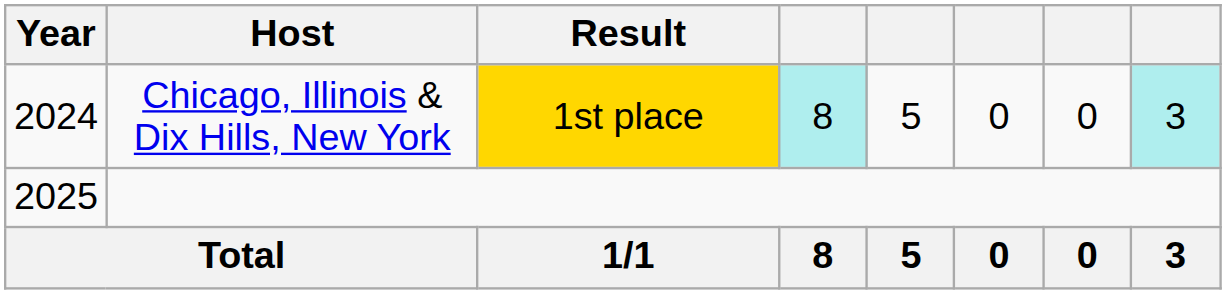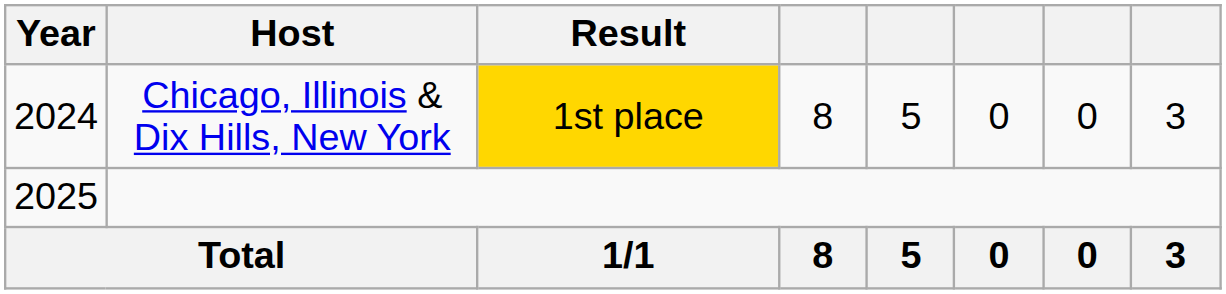(823, 115) paleturquoise background -> (823, 115) no background
(1176, 115) paleturquoise background -> (1176, 115) no background
